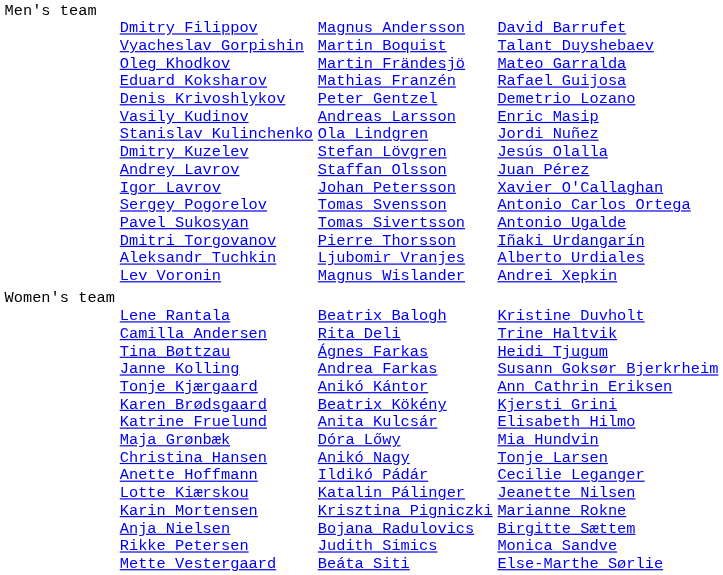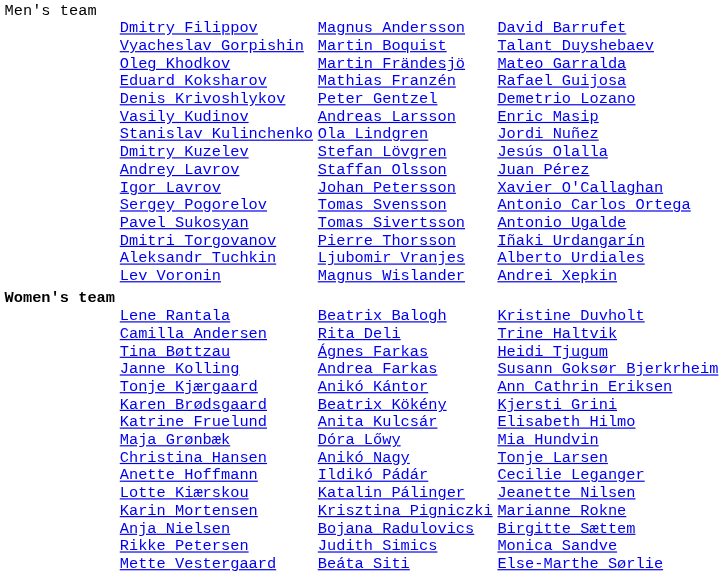(60, 298) normal -> (60, 298) bold
